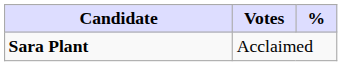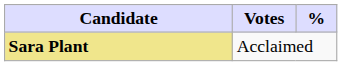(48, 46) no background -> (48, 46) khaki background
